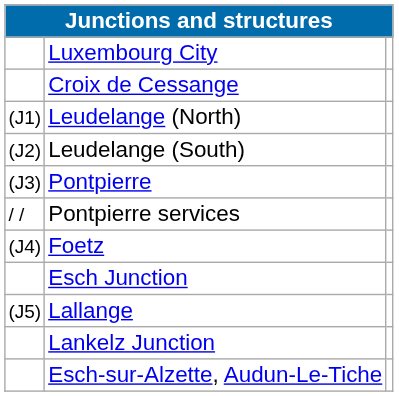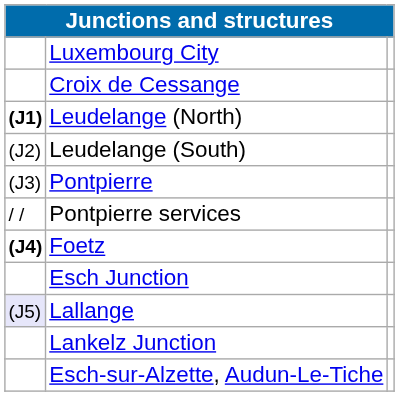(25, 117) normal -> (25, 117) bold
(25, 246) normal -> (25, 246) bold
(25, 311) no background -> (25, 311) lavender background
